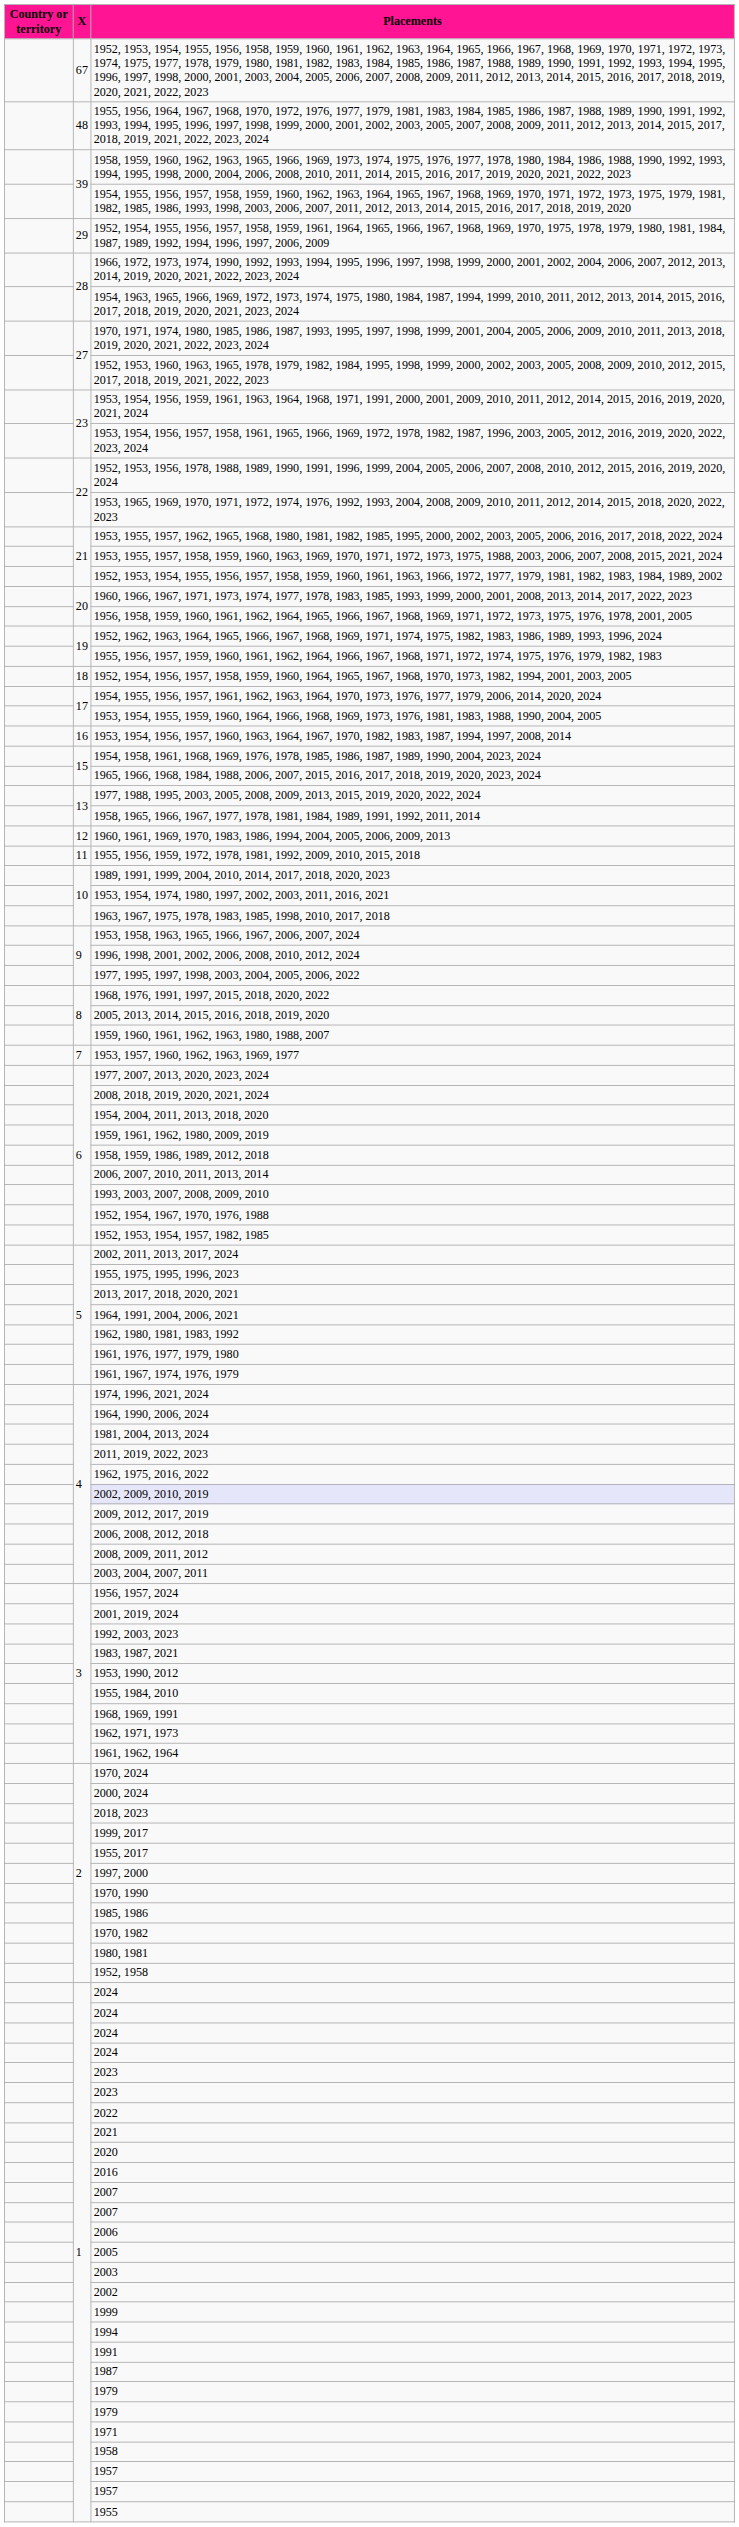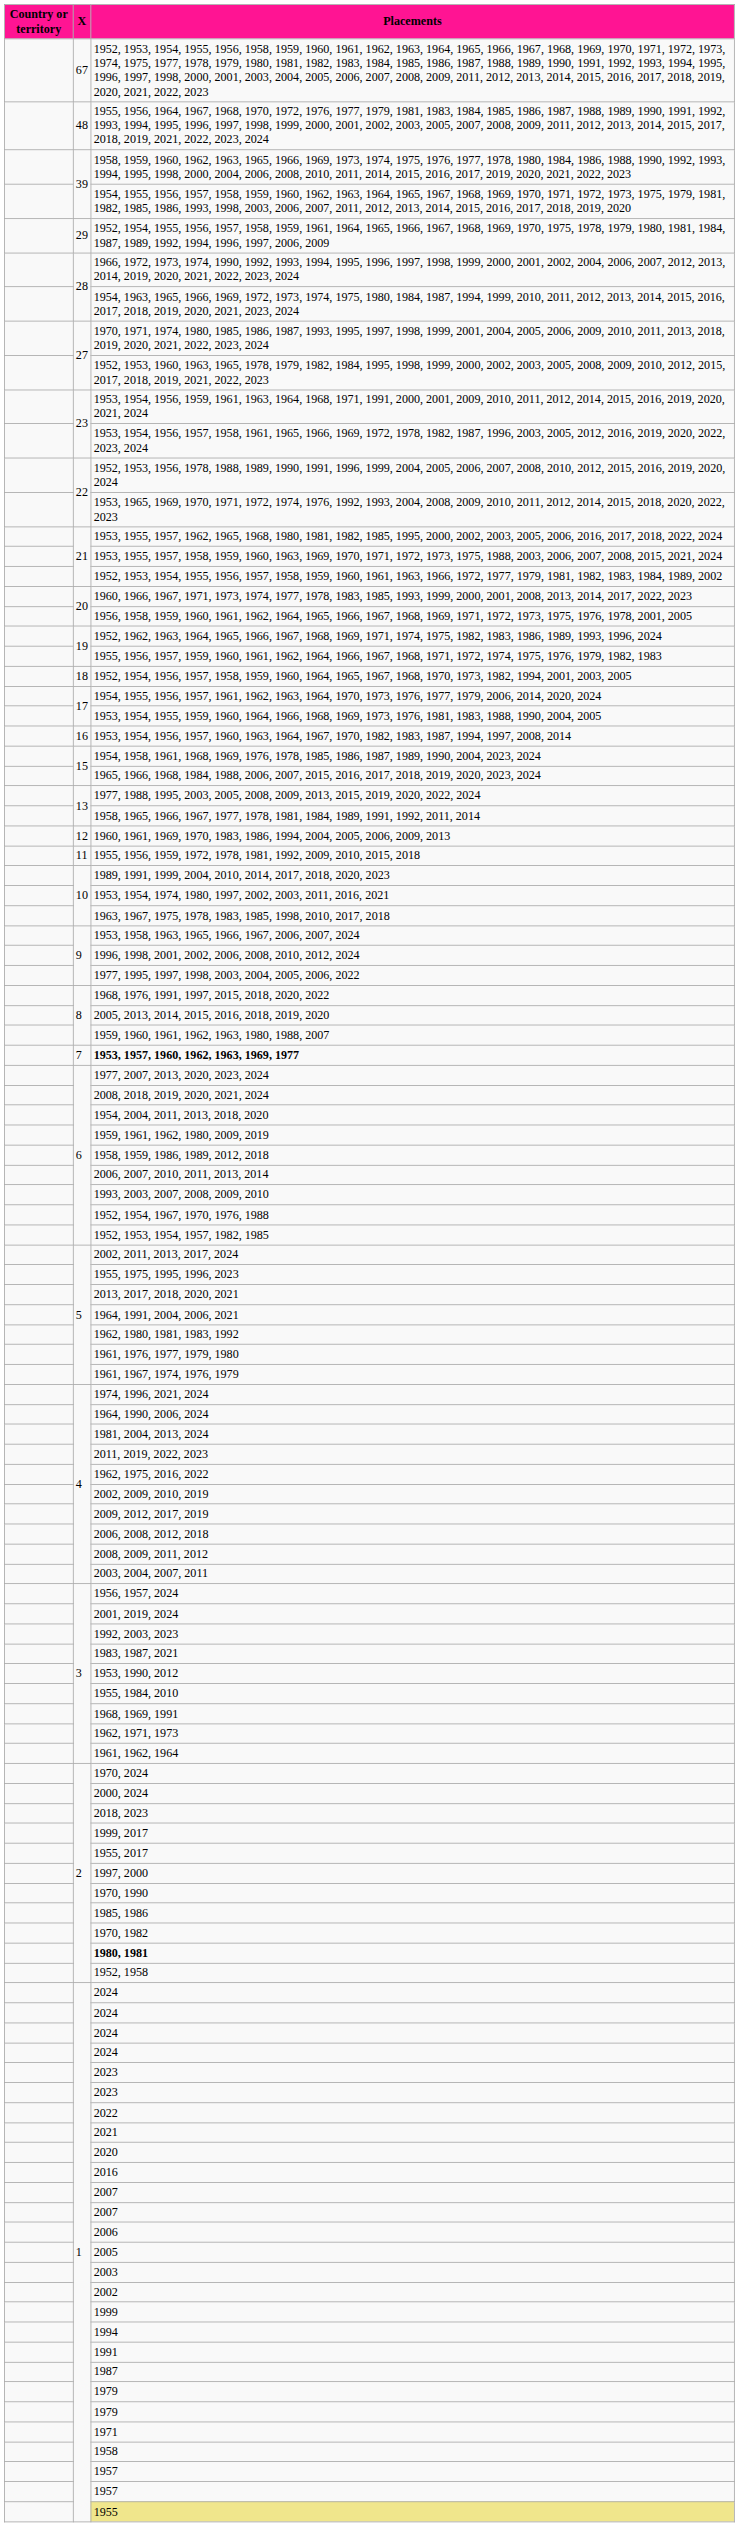(196, 1055) normal -> (196, 1055) bold
(151, 1494) lavender background -> (151, 1494) no background
(121, 1953) normal -> (121, 1953) bold
(106, 2511) no background -> (106, 2511) khaki background
